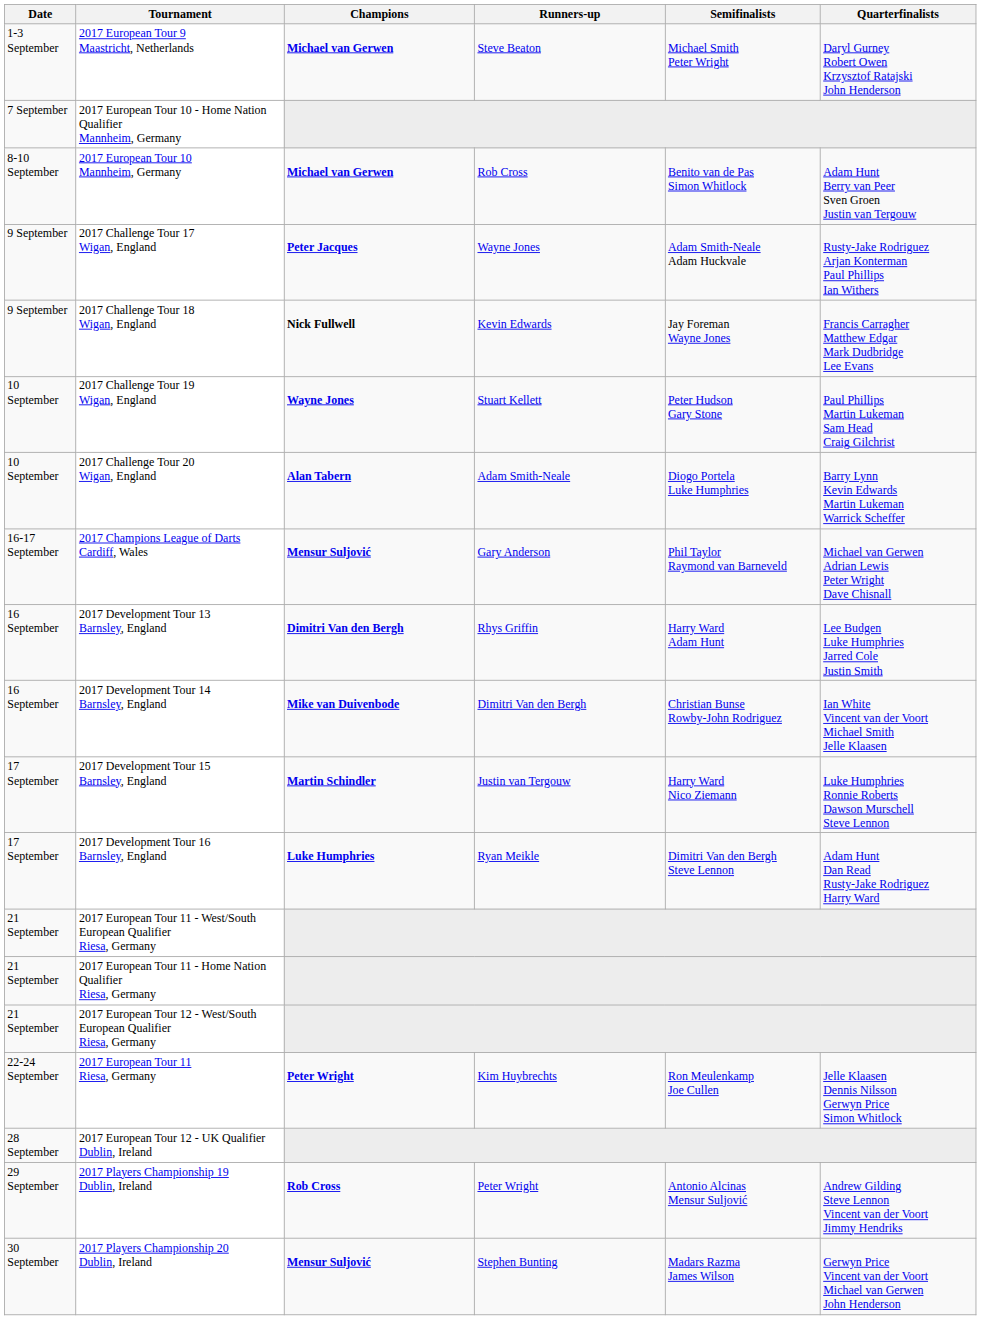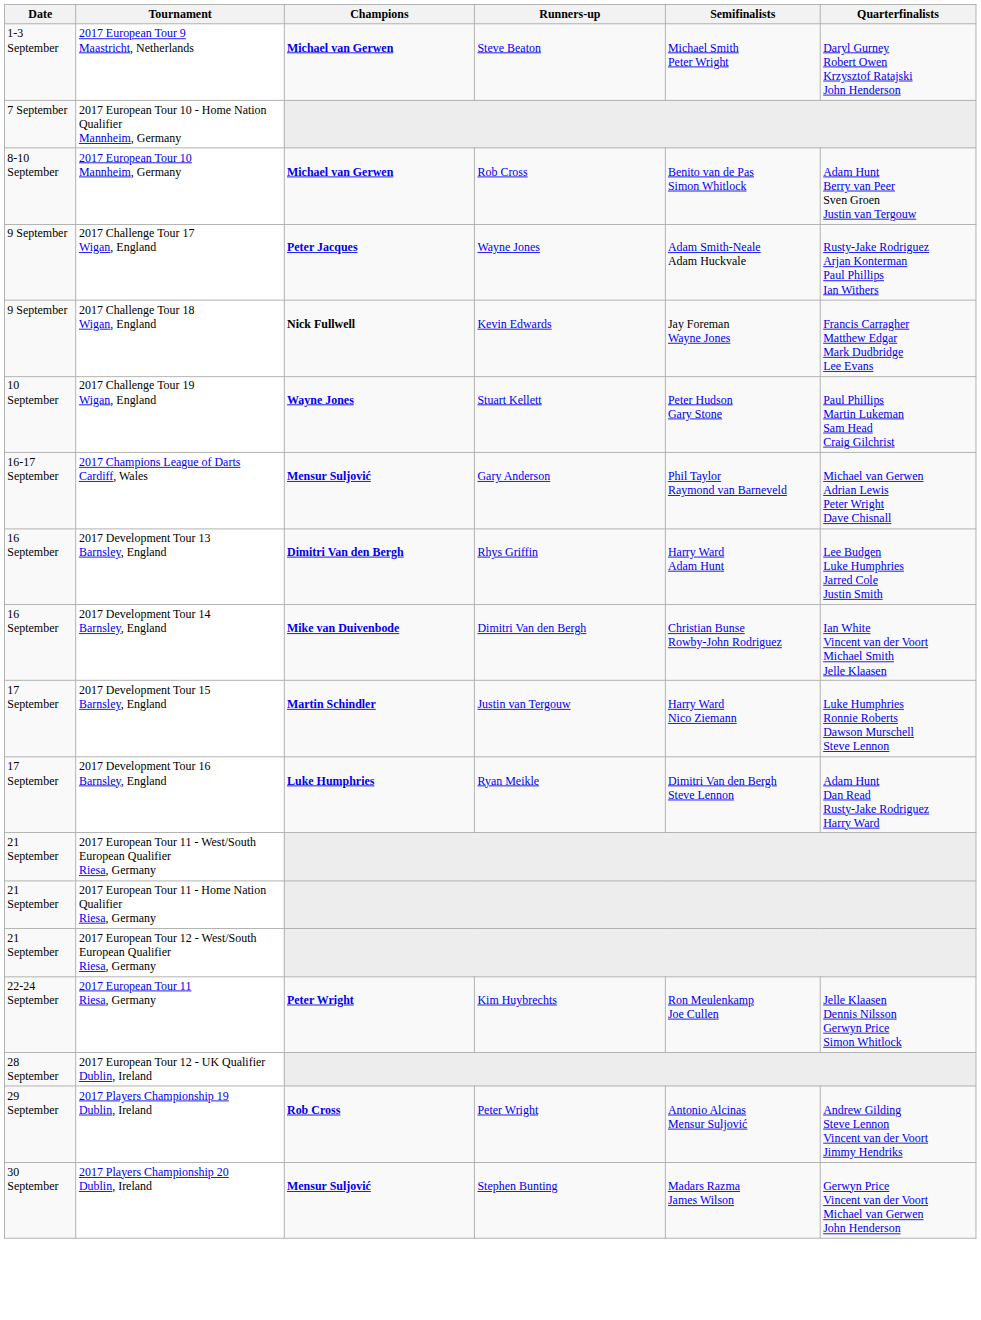- row: (137, 468)
